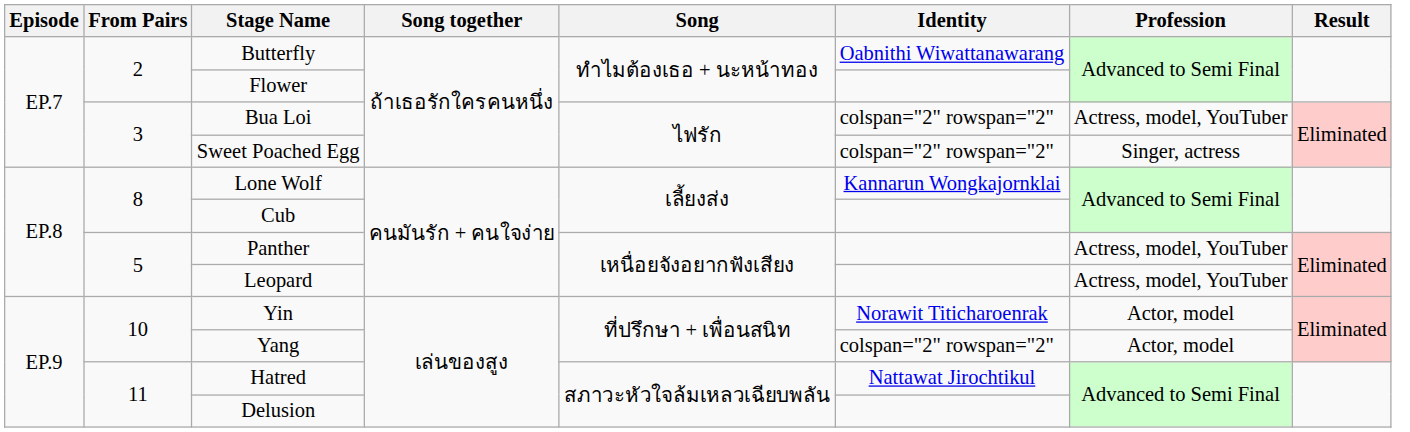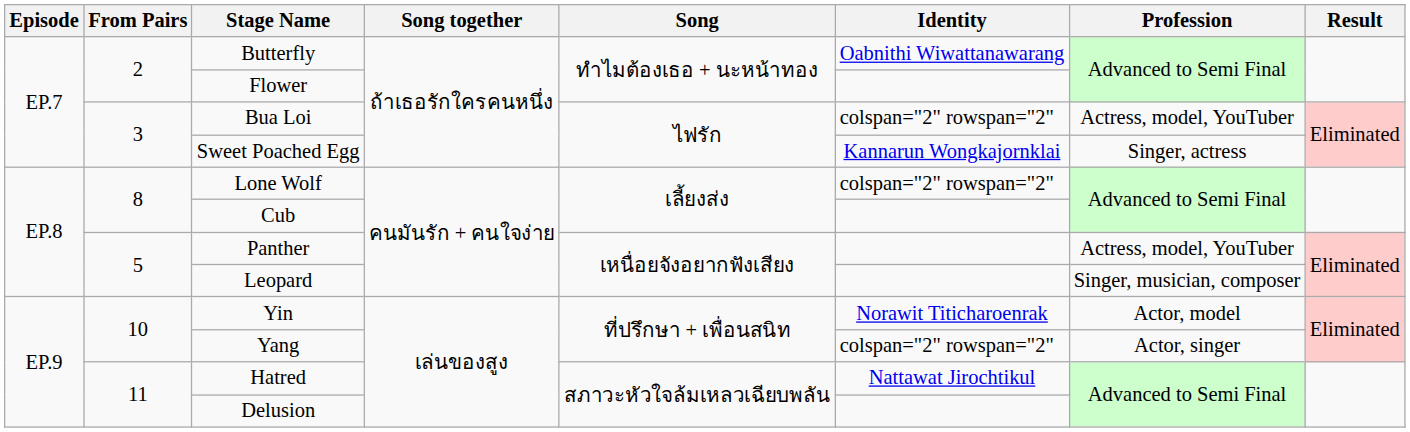(947, 150) colspan="2" rowspan="2" -> (952, 150) Kannarun Wongkajornklai
(952, 183) Kannarun Wongkajornklai -> (947, 183) colspan="2" rowspan="2"
(1181, 280) Actress, model, YouTuber -> (1187, 280) Singer, musician, composer
(1181, 345) Actor, model -> (1187, 345) Actor, singer
